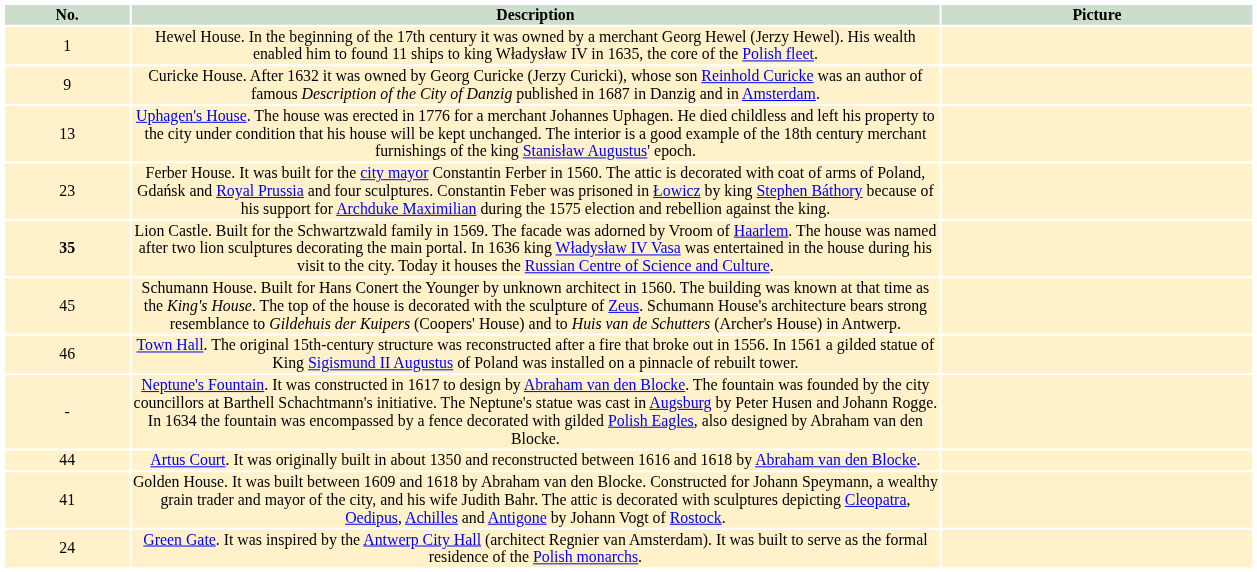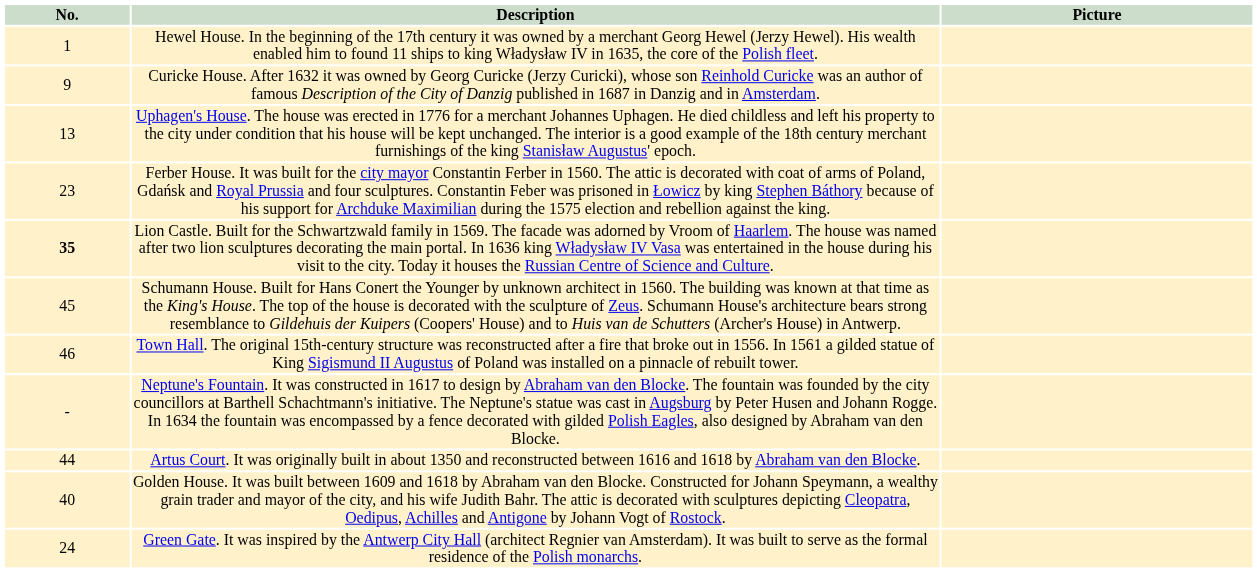(67, 499) 41 -> (67, 499) 40
